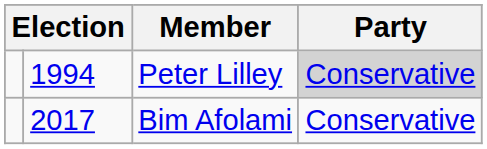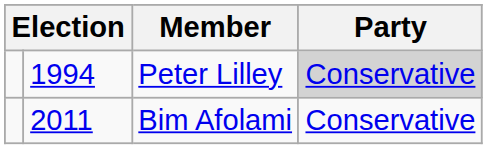(63, 119) 2017 -> (61, 119) 2011
